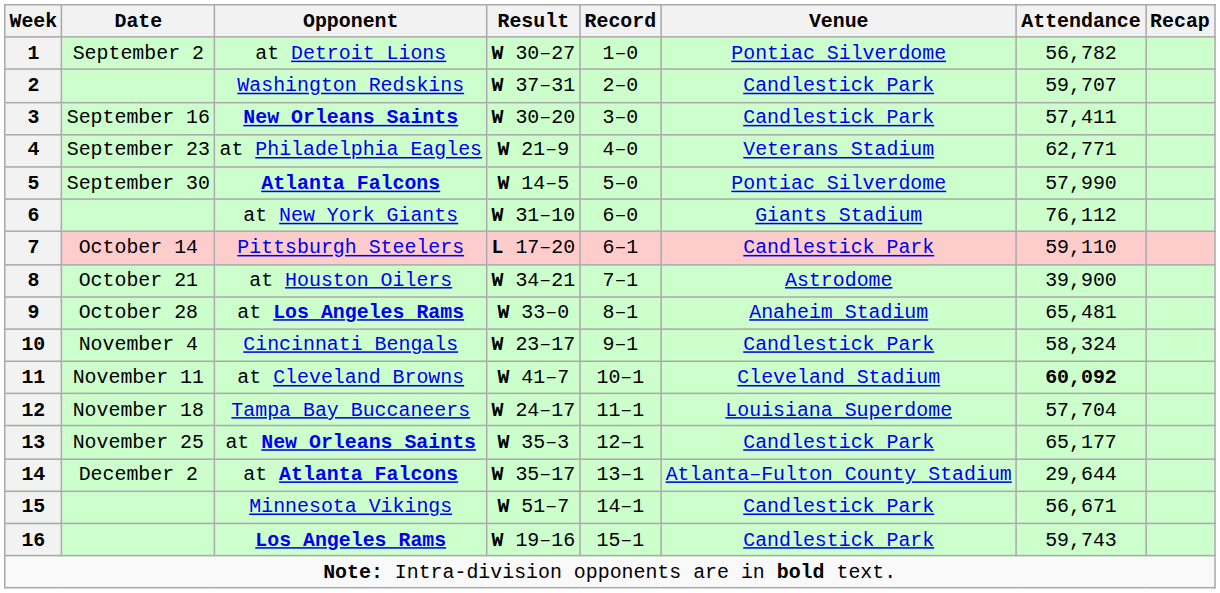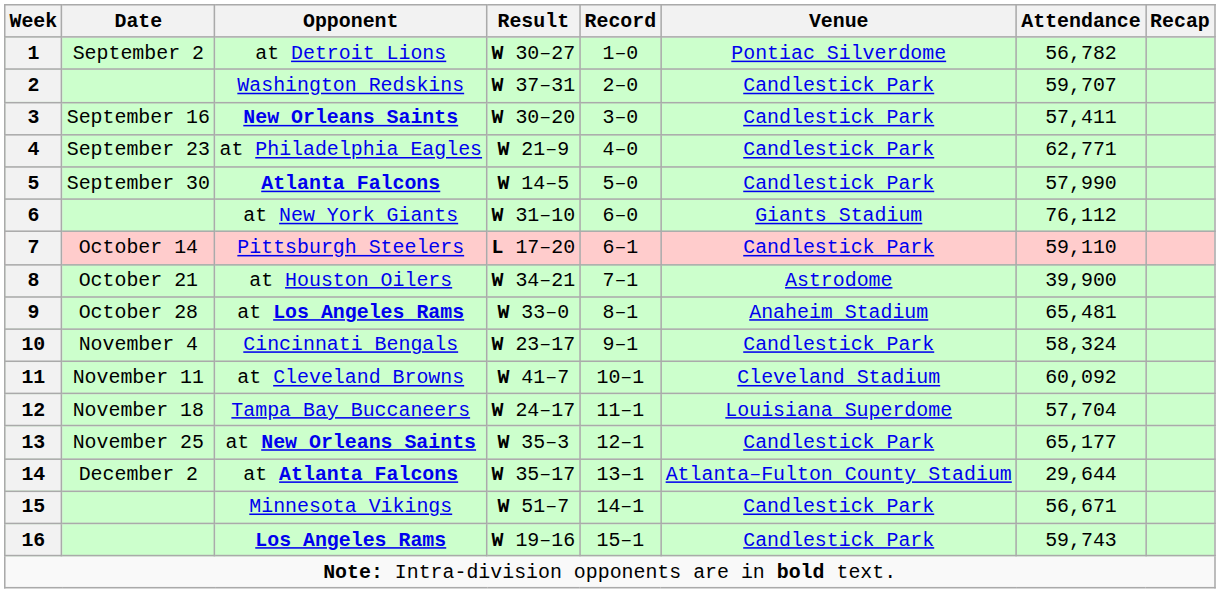(839, 151) Veterans Stadium -> (839, 151) Candlestick Park
(839, 183) Pontiac Silverdome -> (839, 183) Candlestick Park
(1081, 378) bold -> (1081, 378) normal
